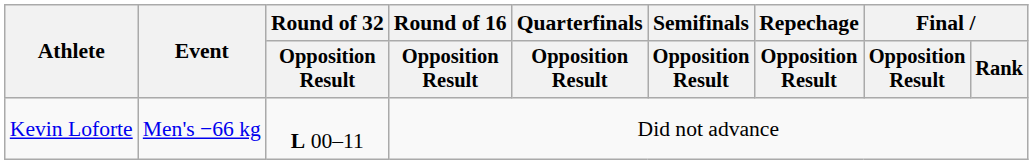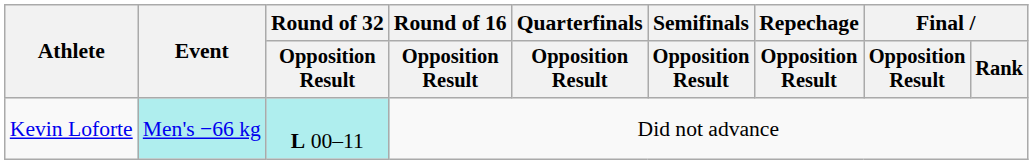(202, 128) no background -> (202, 128) paleturquoise background
(327, 141) no background -> (327, 141) paleturquoise background
